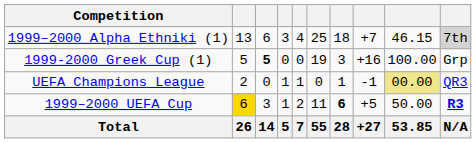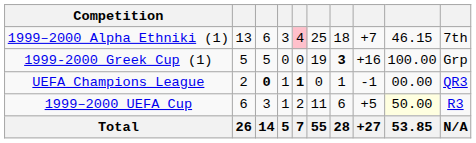(300, 38) no background -> (300, 38) pink background
(455, 38) lightgrey background -> (455, 38) no background
(267, 60) bold -> (267, 60) normal
(342, 60) normal -> (342, 60) bold
(267, 82) normal -> (267, 82) bold
(300, 82) normal -> (300, 82) bold
(412, 82) khaki background -> (412, 82) no background
(244, 105) gold background -> (244, 105) no background
(342, 105) bold -> (342, 105) normal
(412, 105) no background -> (412, 105) lightyellow background
(455, 105) bold -> (455, 105) normal
